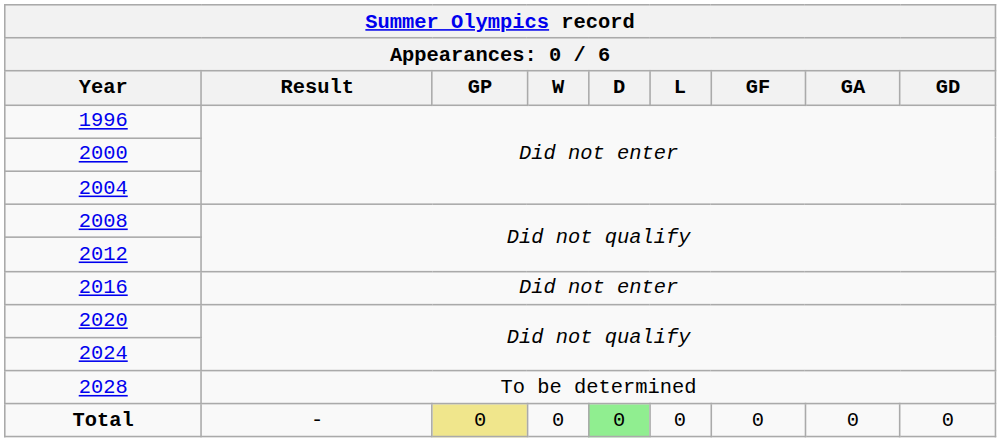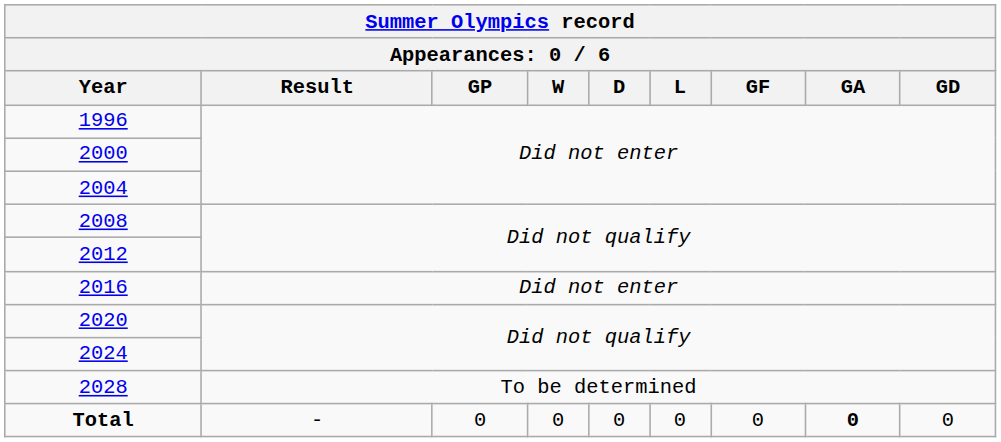(480, 421) khaki background -> (480, 421) no background
(619, 421) lightgreen background -> (619, 421) no background
(853, 421) normal -> (853, 421) bold
